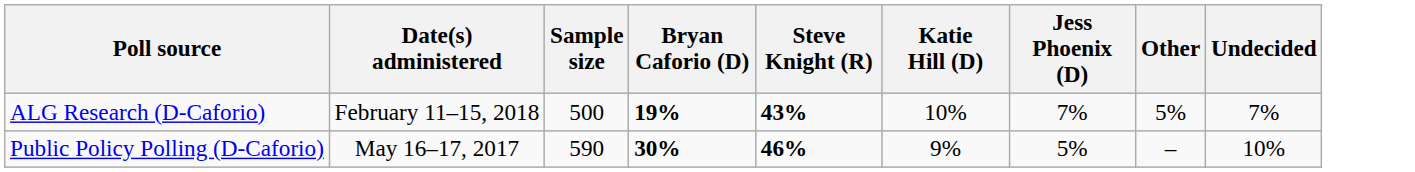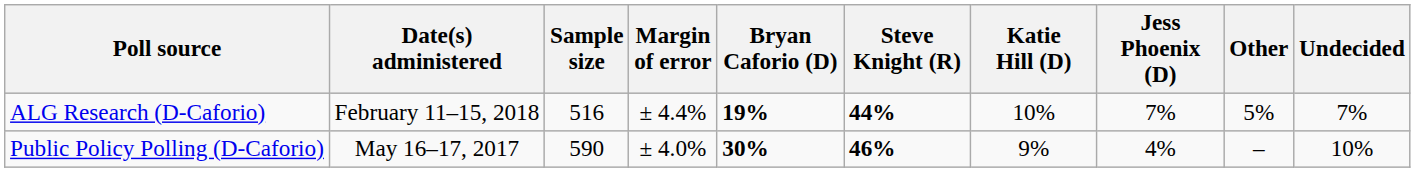+ column: (673, 48)
(587, 111) 500 -> (587, 111) 516
(784, 111) 43% -> (872, 111) 44%
(1072, 148) 5% -> (1160, 148) 4%
